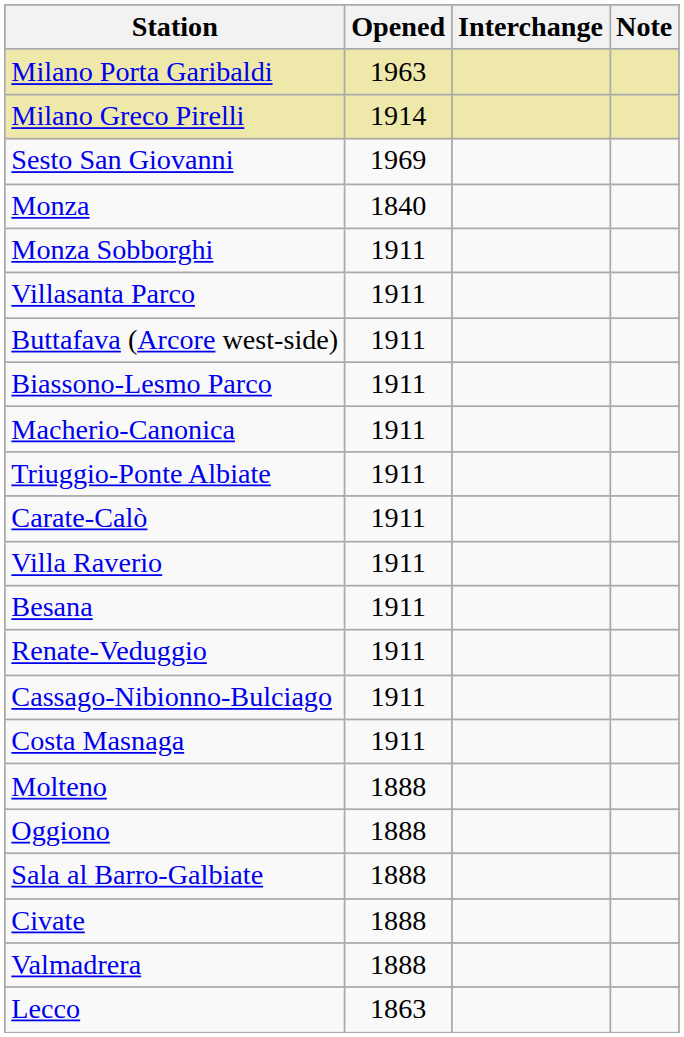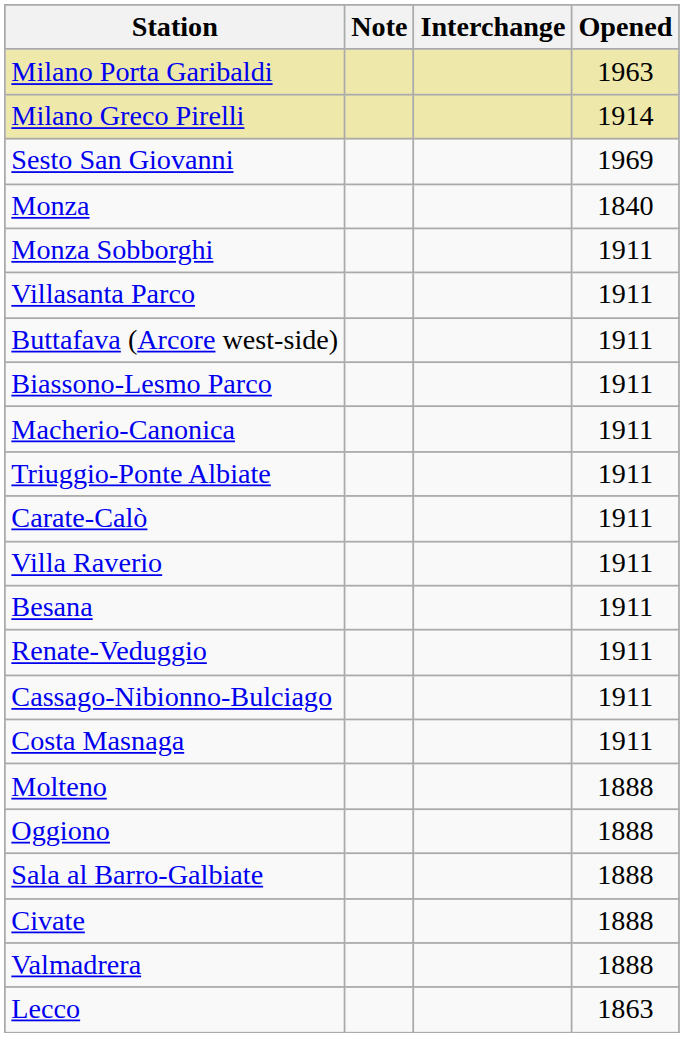columns swapped: (398, 26) <-> (644, 26)
